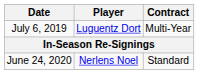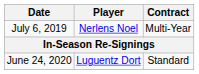(108, 28) Luguentz Dort -> (108, 28) Nerlens Noel
(108, 61) Nerlens Noel -> (108, 61) Luguentz Dort
